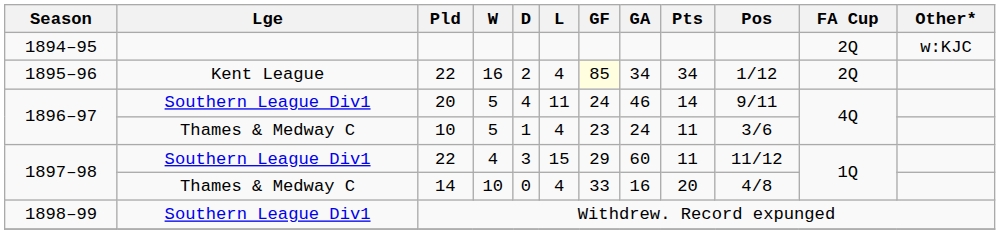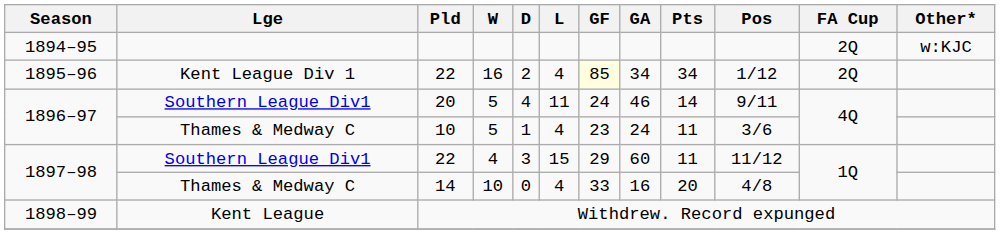(268, 75) Kent League -> (268, 75) Kent League Div 1
(268, 214) Southern League Div1 -> (268, 214) Kent League
